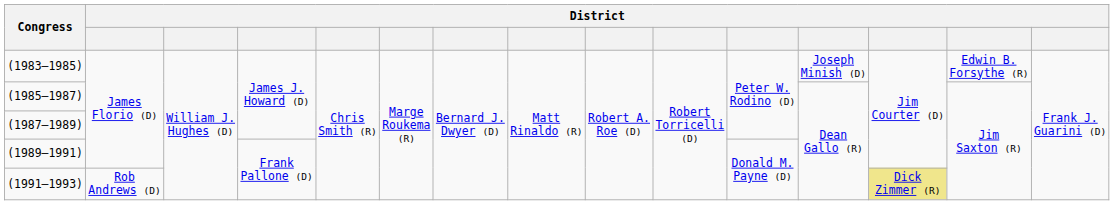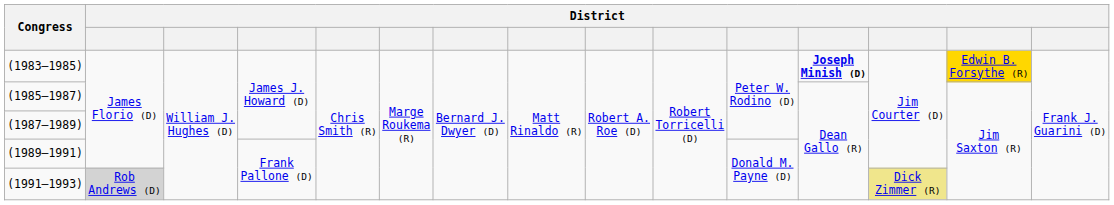(833, 66) normal -> (833, 66) bold
(989, 66) no background -> (989, 66) gold background
(125, 184) no background -> (125, 184) lightgrey background
